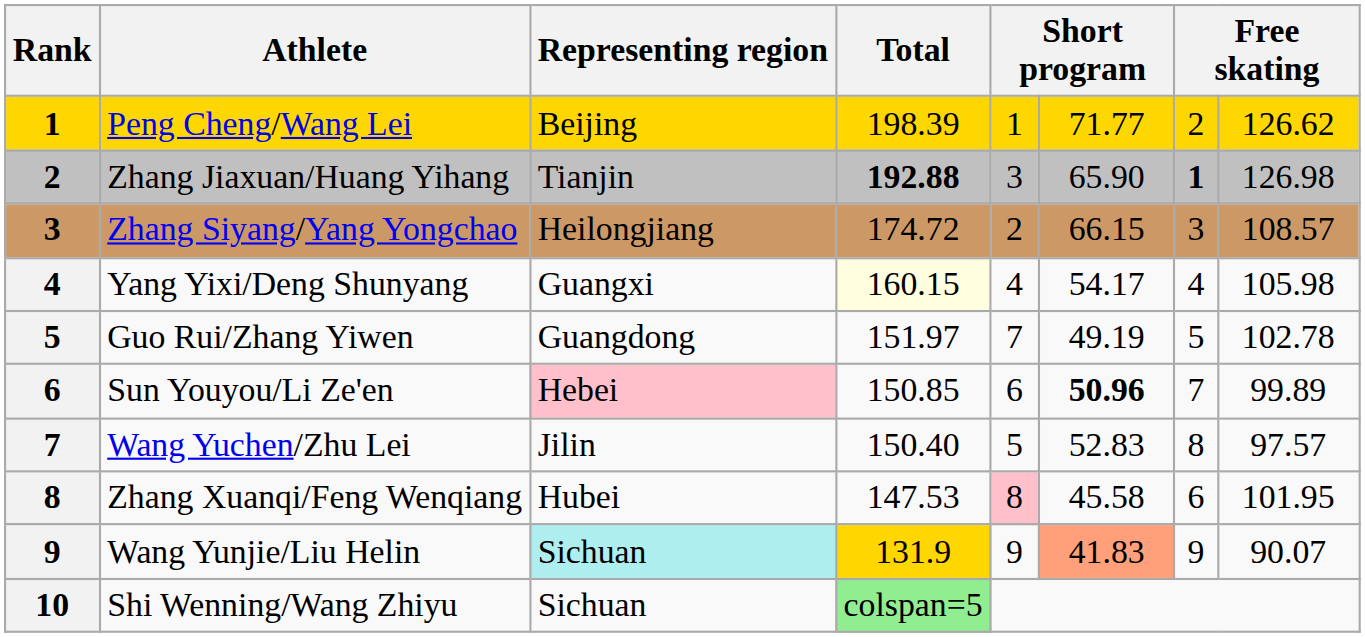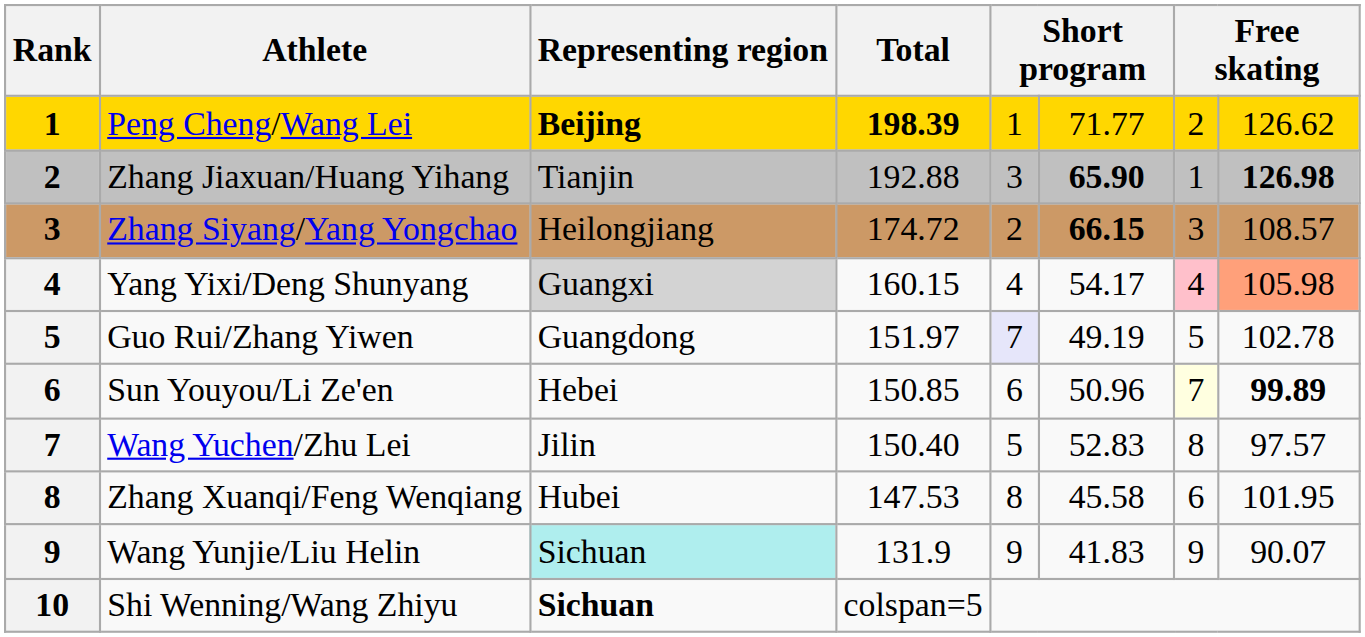(587, 122) normal -> (589, 122) bold
(913, 122) normal -> (913, 122) bold
(913, 176) bold -> (913, 176) normal
(1107, 176) normal -> (1107, 176) bold
(1196, 176) bold -> (1196, 176) normal
(1288, 176) normal -> (1288, 176) bold
(1107, 229) normal -> (1107, 229) bold
(596, 283) no background -> (596, 283) lightgrey background
(913, 283) lightyellow background -> (913, 283) no background
(1196, 283) no background -> (1196, 283) pink background
(1288, 283) no background -> (1288, 283) lightsalmon background
(1015, 336) no background -> (1015, 336) lavender background
(578, 390) pink background -> (578, 390) no background
(1107, 390) bold -> (1107, 390) normal
(1196, 390) no background -> (1196, 390) lightyellow background
(1288, 390) normal -> (1288, 390) bold
(1015, 497) pink background -> (1015, 497) no background
(913, 551) gold background -> (913, 551) no background
(1107, 551) lightsalmon background -> (1107, 551) no background
(592, 604) normal -> (596, 604) bold
(913, 604) lightgreen background -> (913, 604) no background
